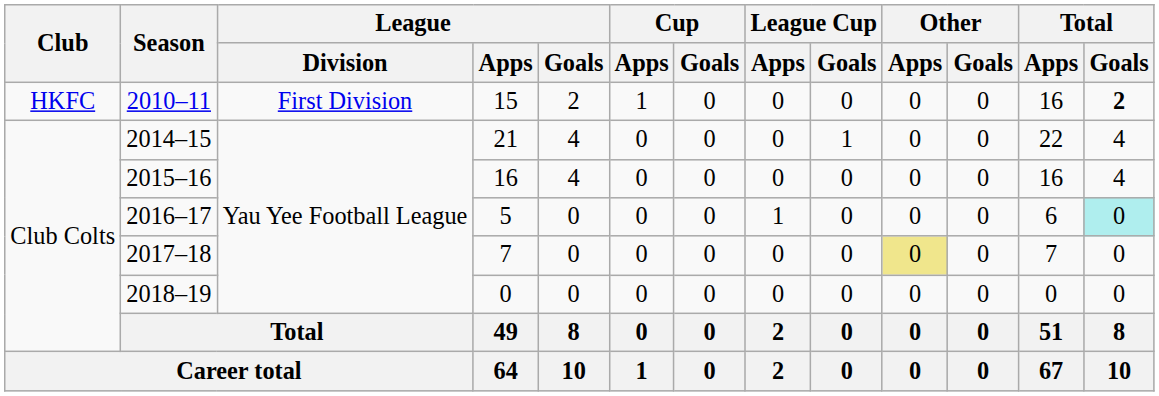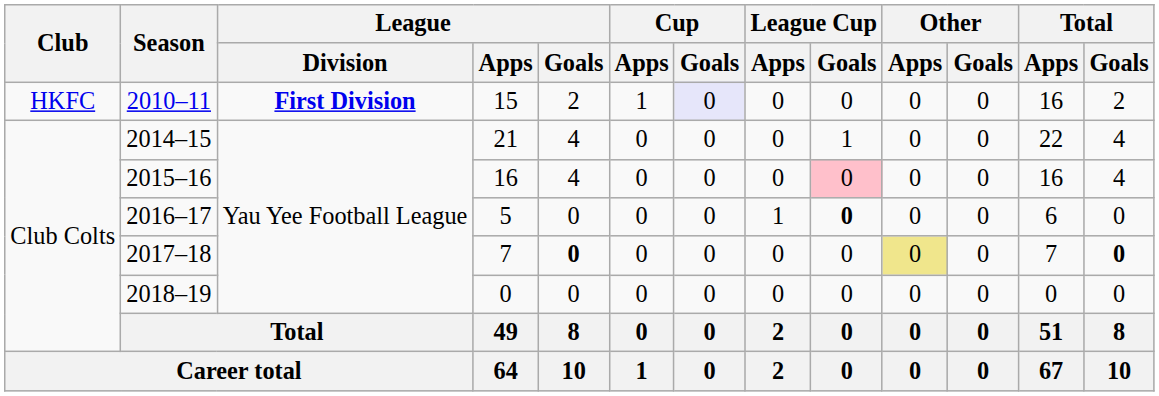(345, 100) normal -> (345, 100) bold
(710, 100) no background -> (710, 100) lavender background
(1119, 100) bold -> (1119, 100) normal
(847, 178) no background -> (847, 178) pink background
(847, 216) normal -> (847, 216) bold
(1119, 216) paleturquoise background -> (1119, 216) no background
(574, 255) normal -> (574, 255) bold
(1119, 255) normal -> (1119, 255) bold
